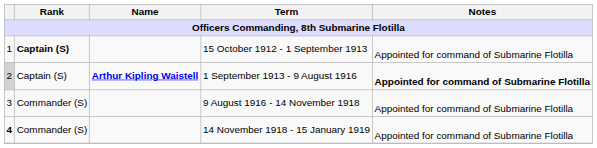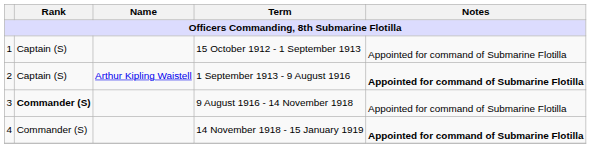(43, 49) bold -> (42, 49) normal
(9, 76) lightgrey background -> (9, 76) no background
(145, 76) bold -> (143, 76) normal
(52, 103) normal -> (54, 103) bold
(9, 130) bold -> (9, 130) normal
(474, 135) normal -> (476, 135) bold
